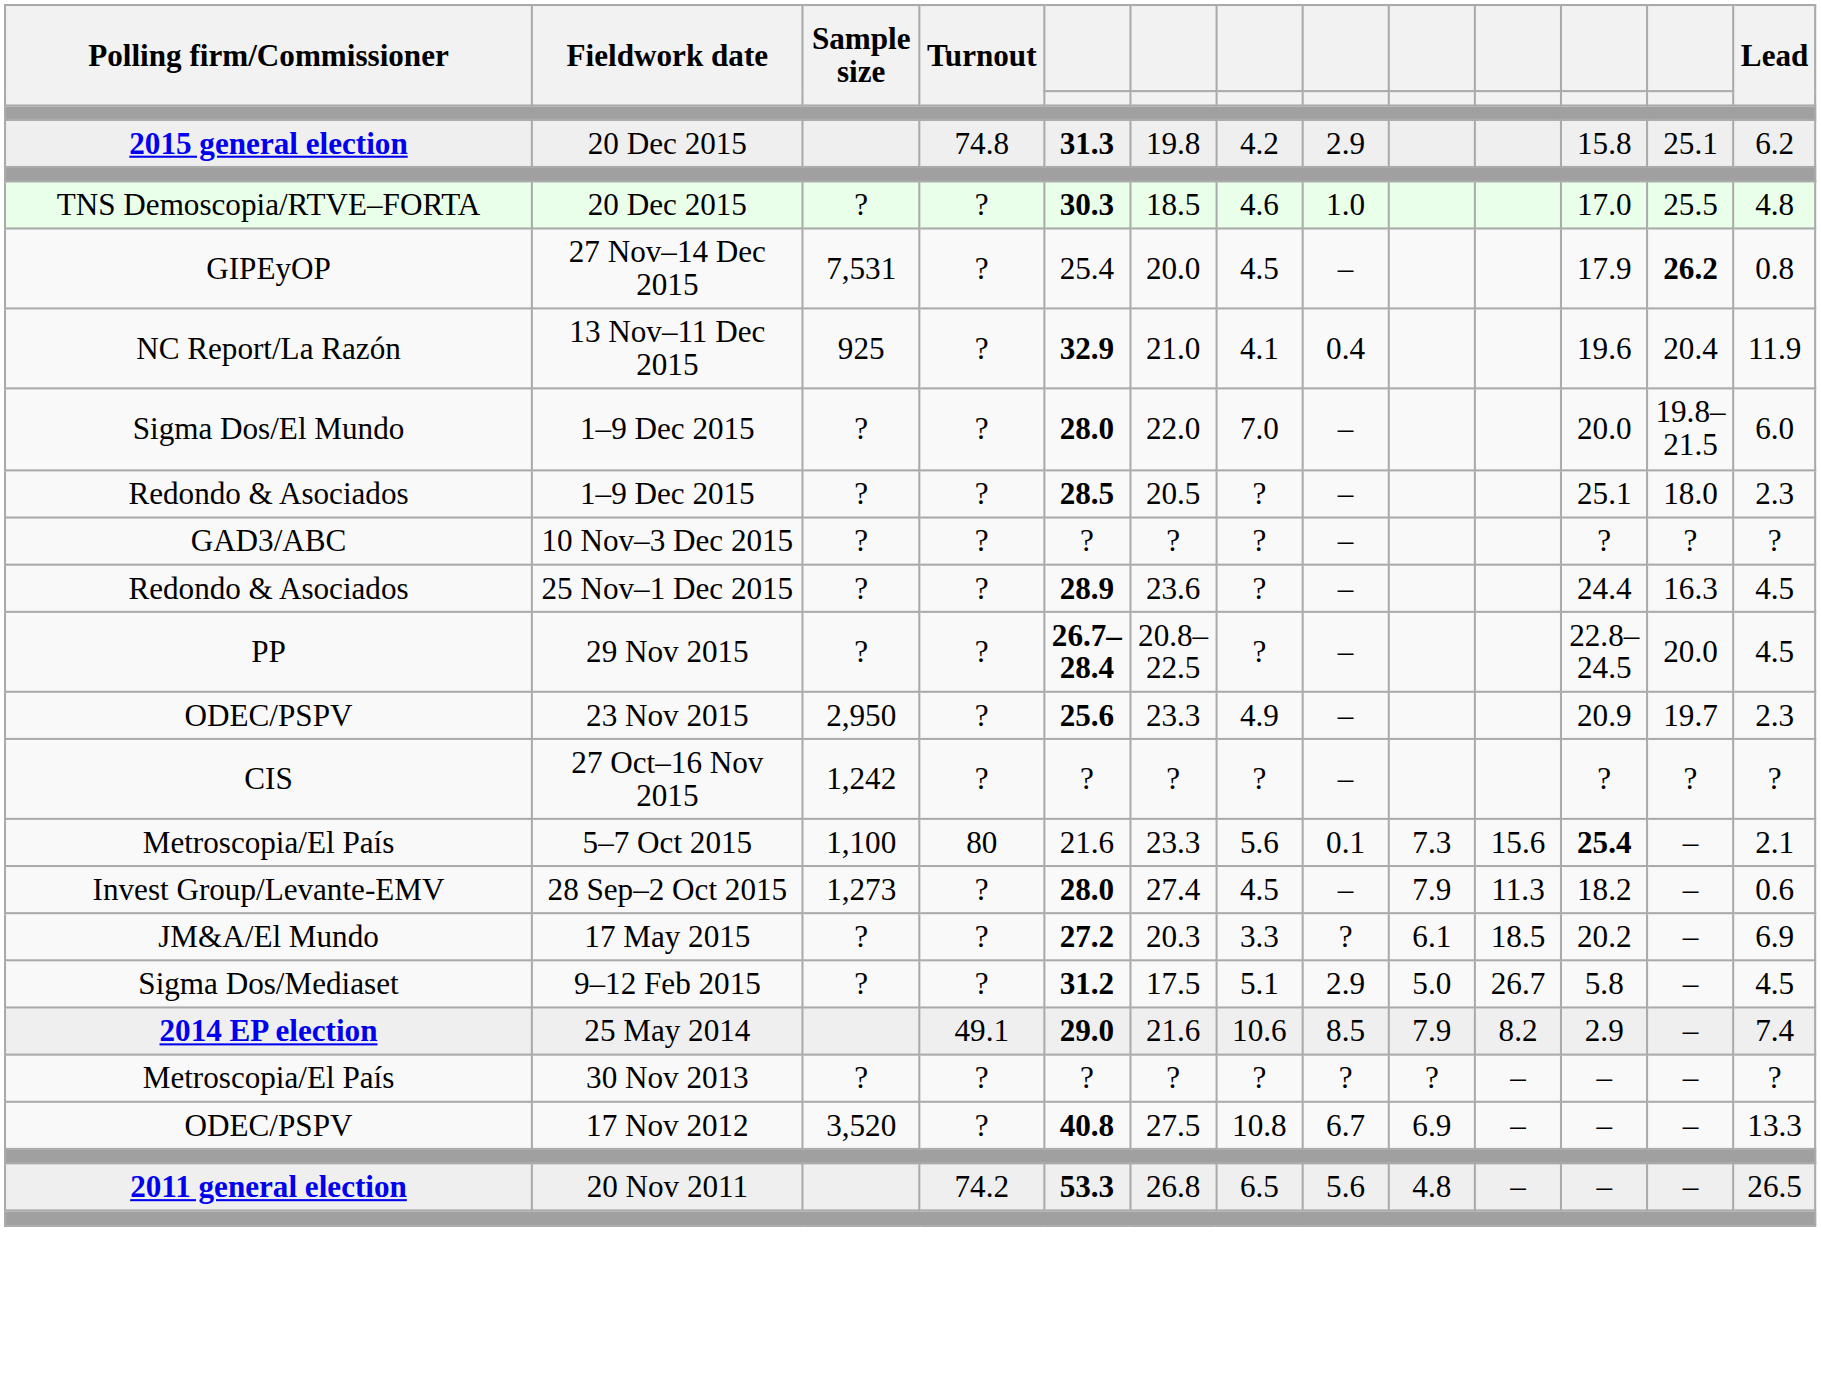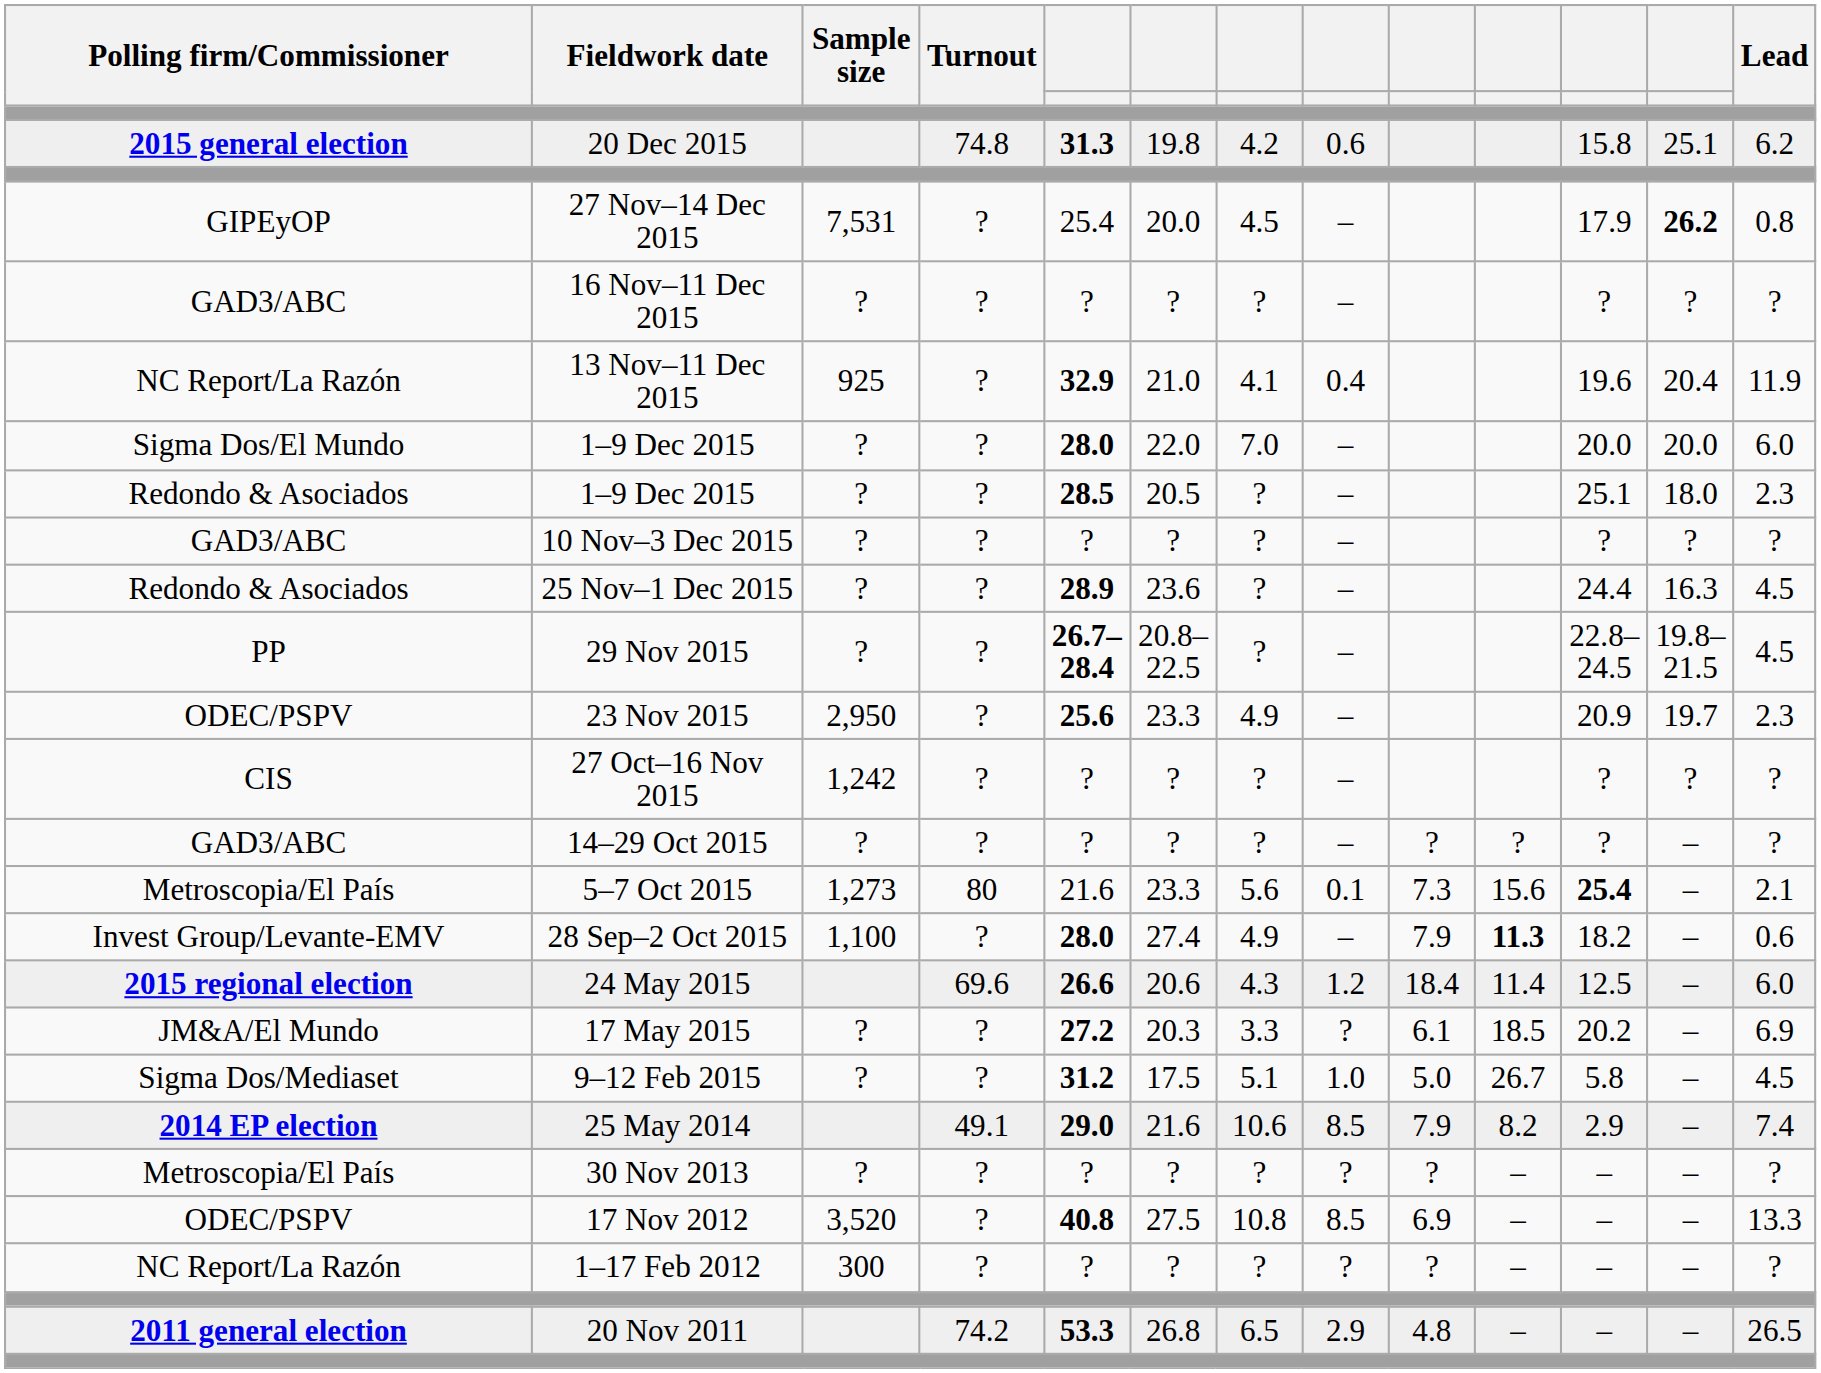(1346, 143) 2.9 -> (1346, 143) 0.6
- row: (269, 205)
+ row: (268, 301)
(1690, 428) 19.8– 21.5 -> (1690, 445) 20.0
(1690, 650) 20.0 -> (1690, 650) 19.8– 21.5
+ row: (268, 841)
(861, 841) 1,100 -> (861, 889) 1,273
(861, 889) 1,273 -> (861, 936) 1,100
(1259, 889) 4.5 -> (1259, 936) 4.9
(1518, 889) normal -> (1518, 936) bold
+ row: (268, 983)
(1346, 983) 2.9 -> (1346, 1078) 1.0
(1346, 1125) 6.7 -> (1346, 1220) 8.5
+ row: (268, 1267)
(1346, 1187) 5.6 -> (1346, 1329) 2.9
